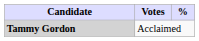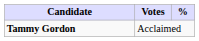(41, 28) lightgrey background -> (41, 28) no background
